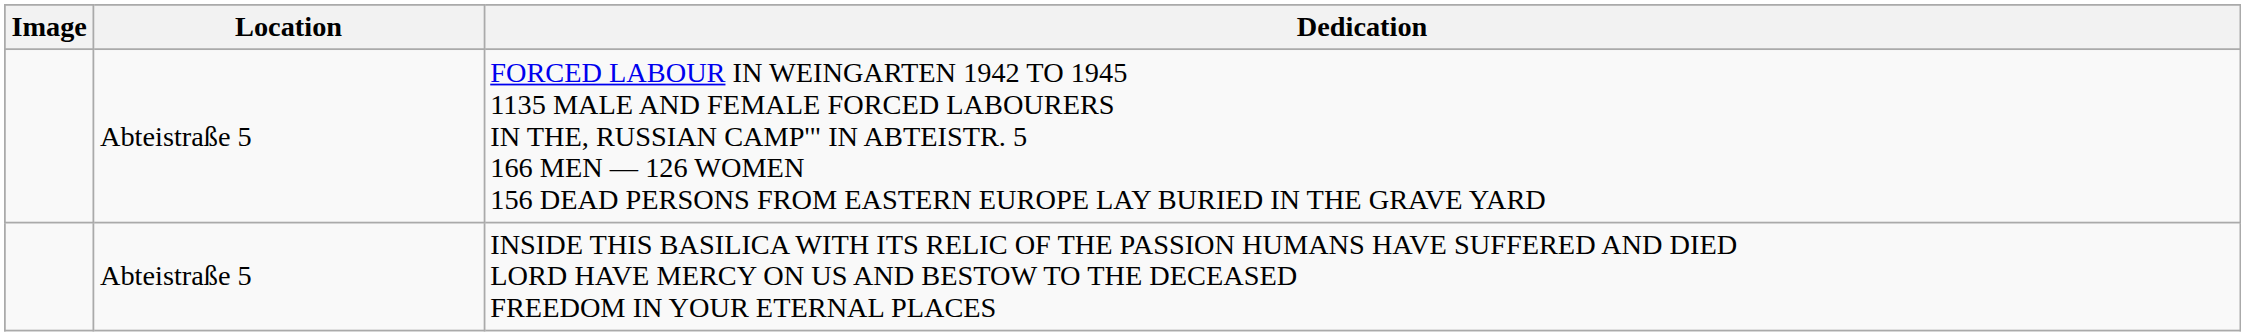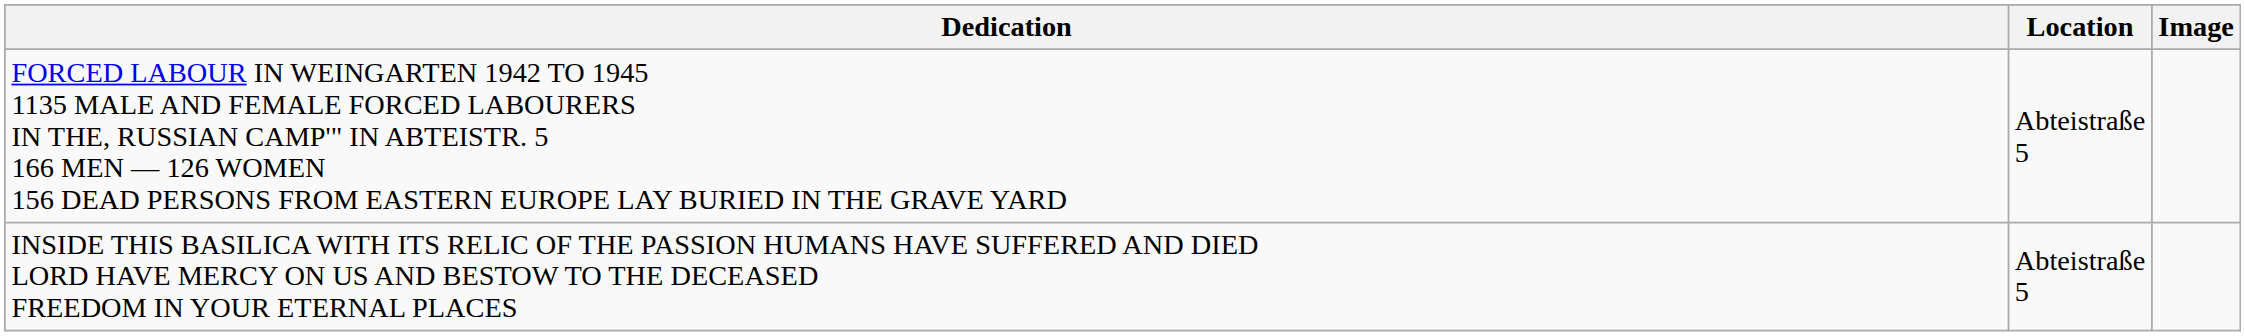columns swapped: (49, 26) <-> (1362, 26)
